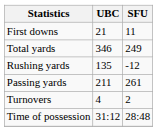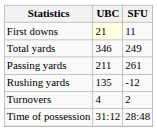(101, 31) no background -> (101, 31) lightyellow background
rows swapped: (38, 65) <-> (37, 83)
